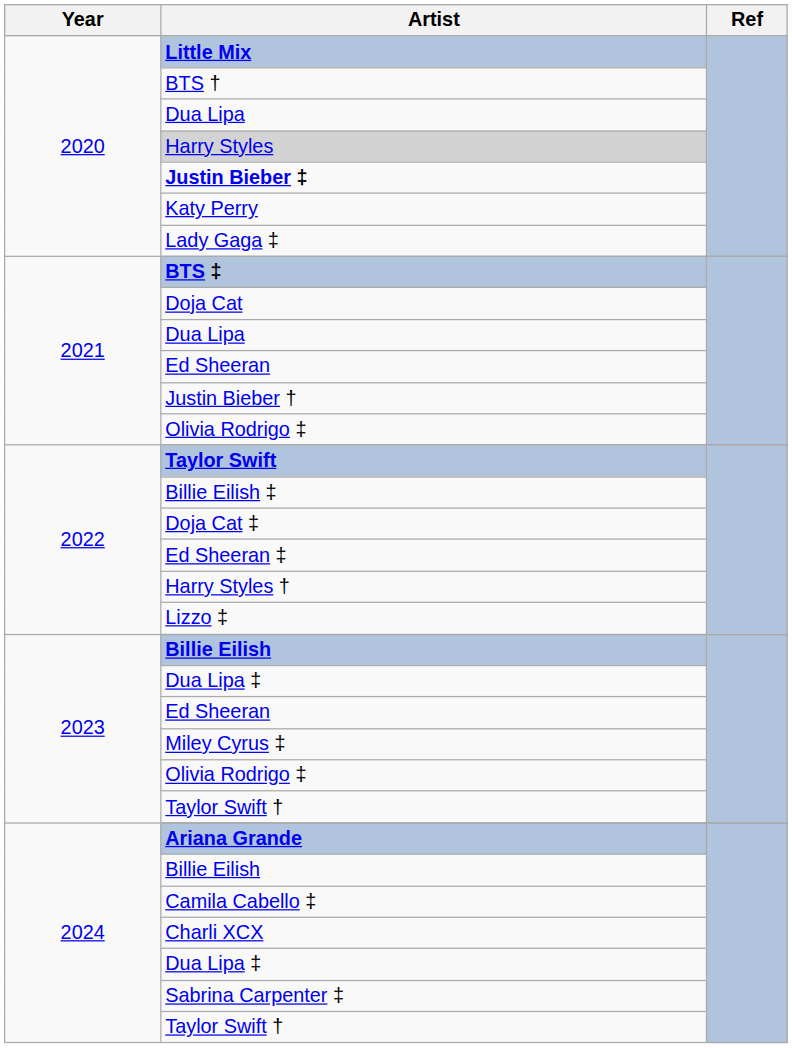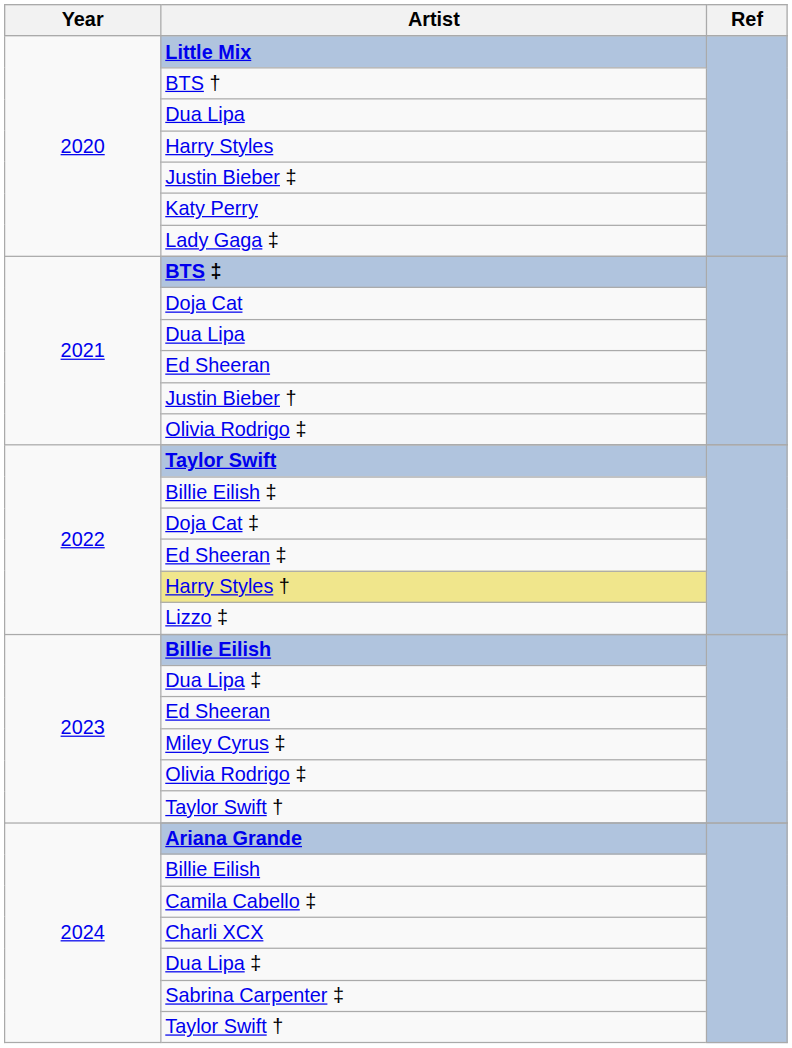(219, 146) lightgrey background -> (219, 146) no background
(236, 177) bold -> (231, 177) normal
(228, 586) no background -> (228, 586) khaki background
